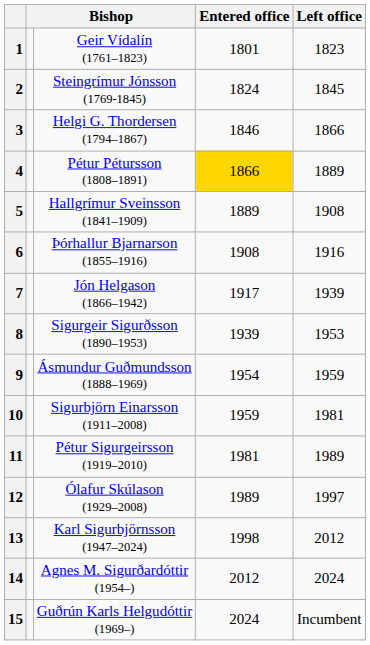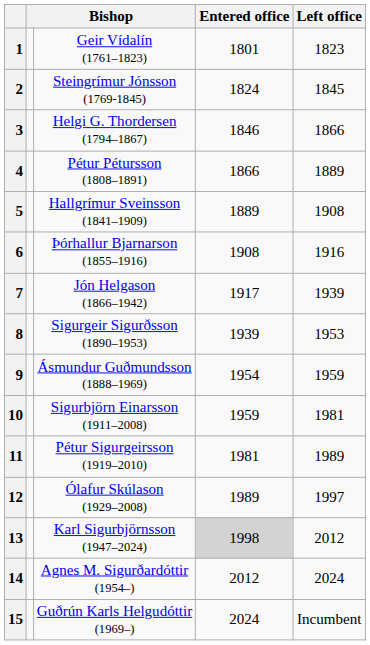(244, 171) gold background -> (244, 171) no background
(244, 538) no background -> (244, 538) lightgrey background
